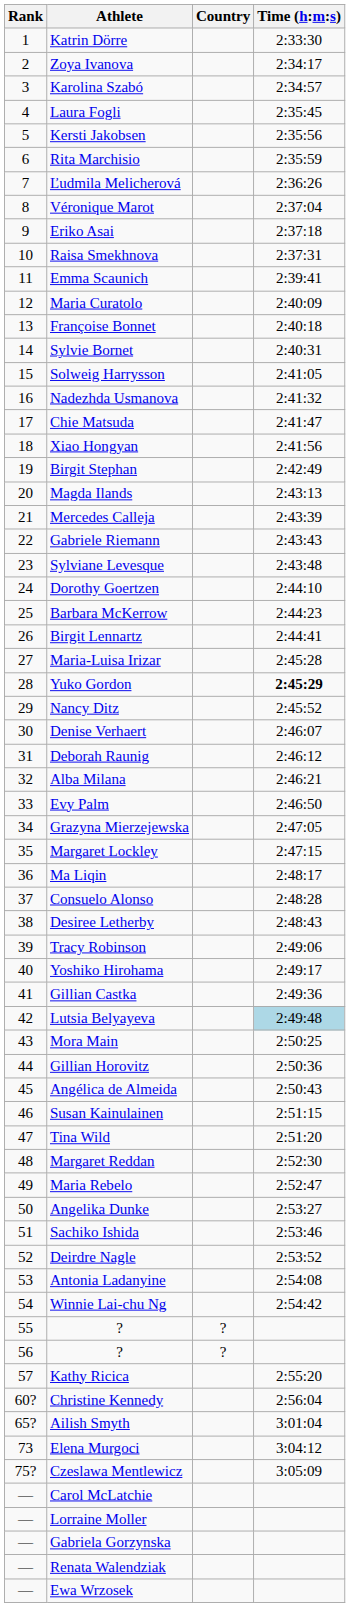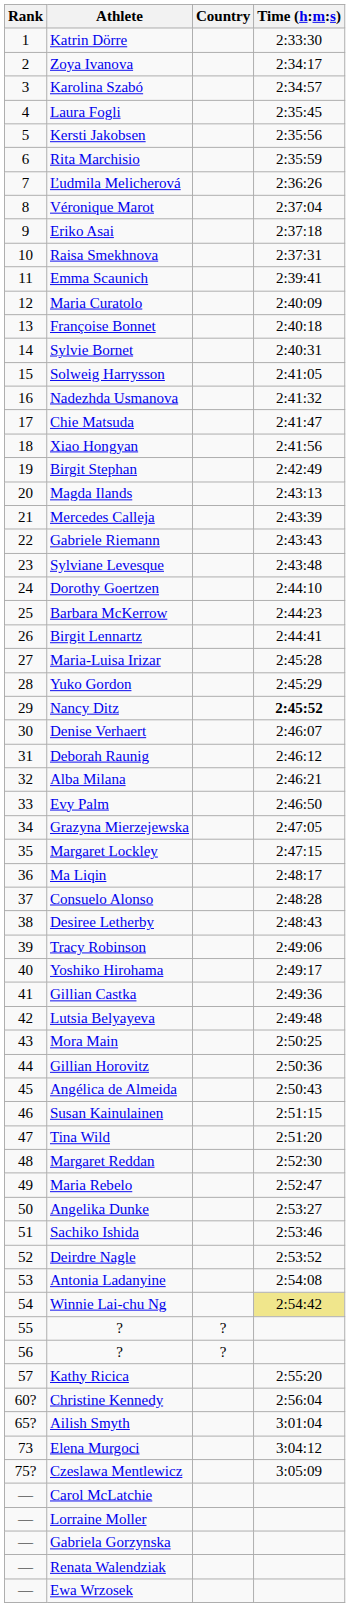(299, 684) bold -> (299, 684) normal
(299, 708) normal -> (299, 708) bold
(299, 1018) lightblue background -> (299, 1018) no background
(299, 1304) no background -> (299, 1304) khaki background
